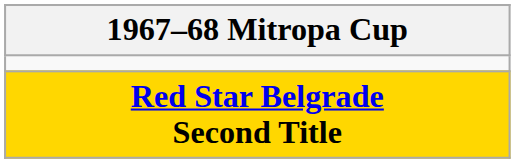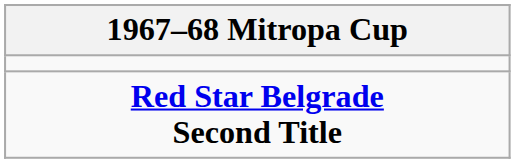(257, 113) gold background -> (257, 113) no background
